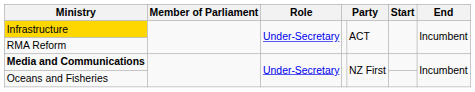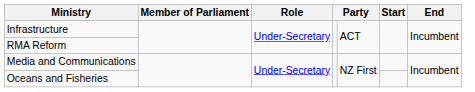(37, 29) gold background -> (37, 29) no background
(76, 62) bold -> (71, 62) normal
